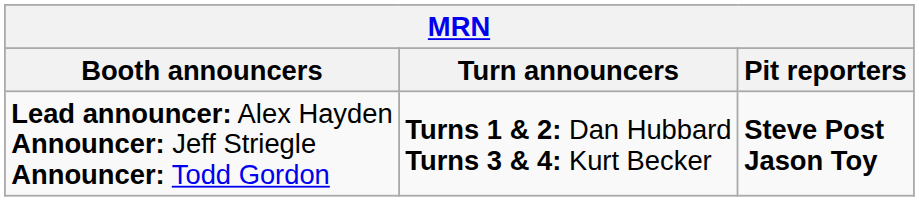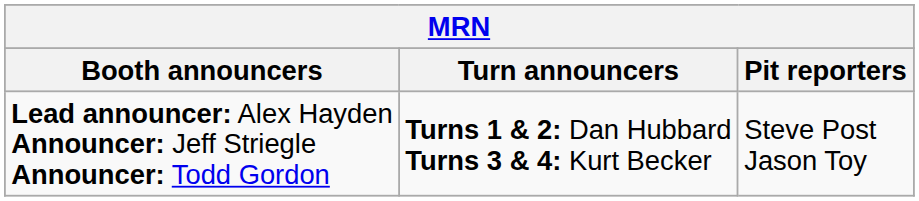(814, 144) bold -> (810, 144) normal
